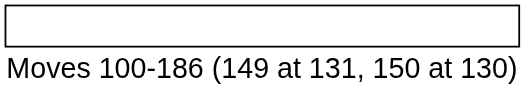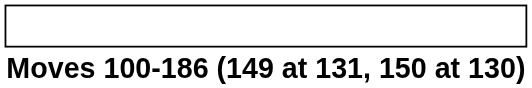(262, 68) normal -> (266, 68) bold
